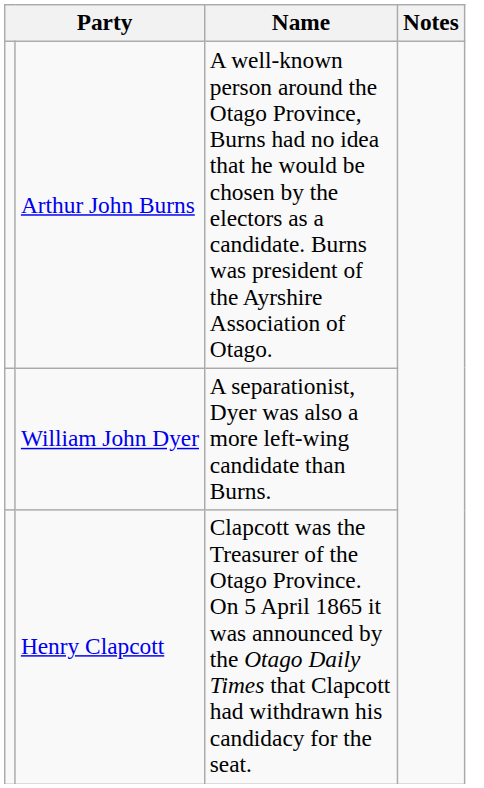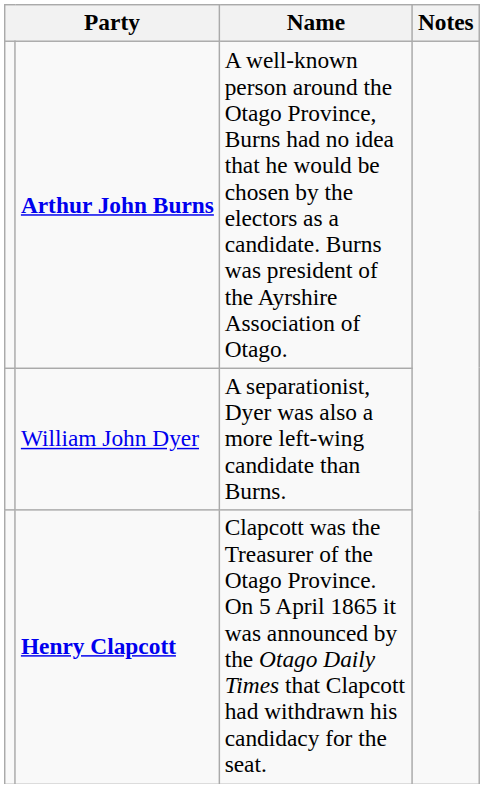(108, 204) normal -> (117, 204) bold
(93, 646) normal -> (98, 646) bold
